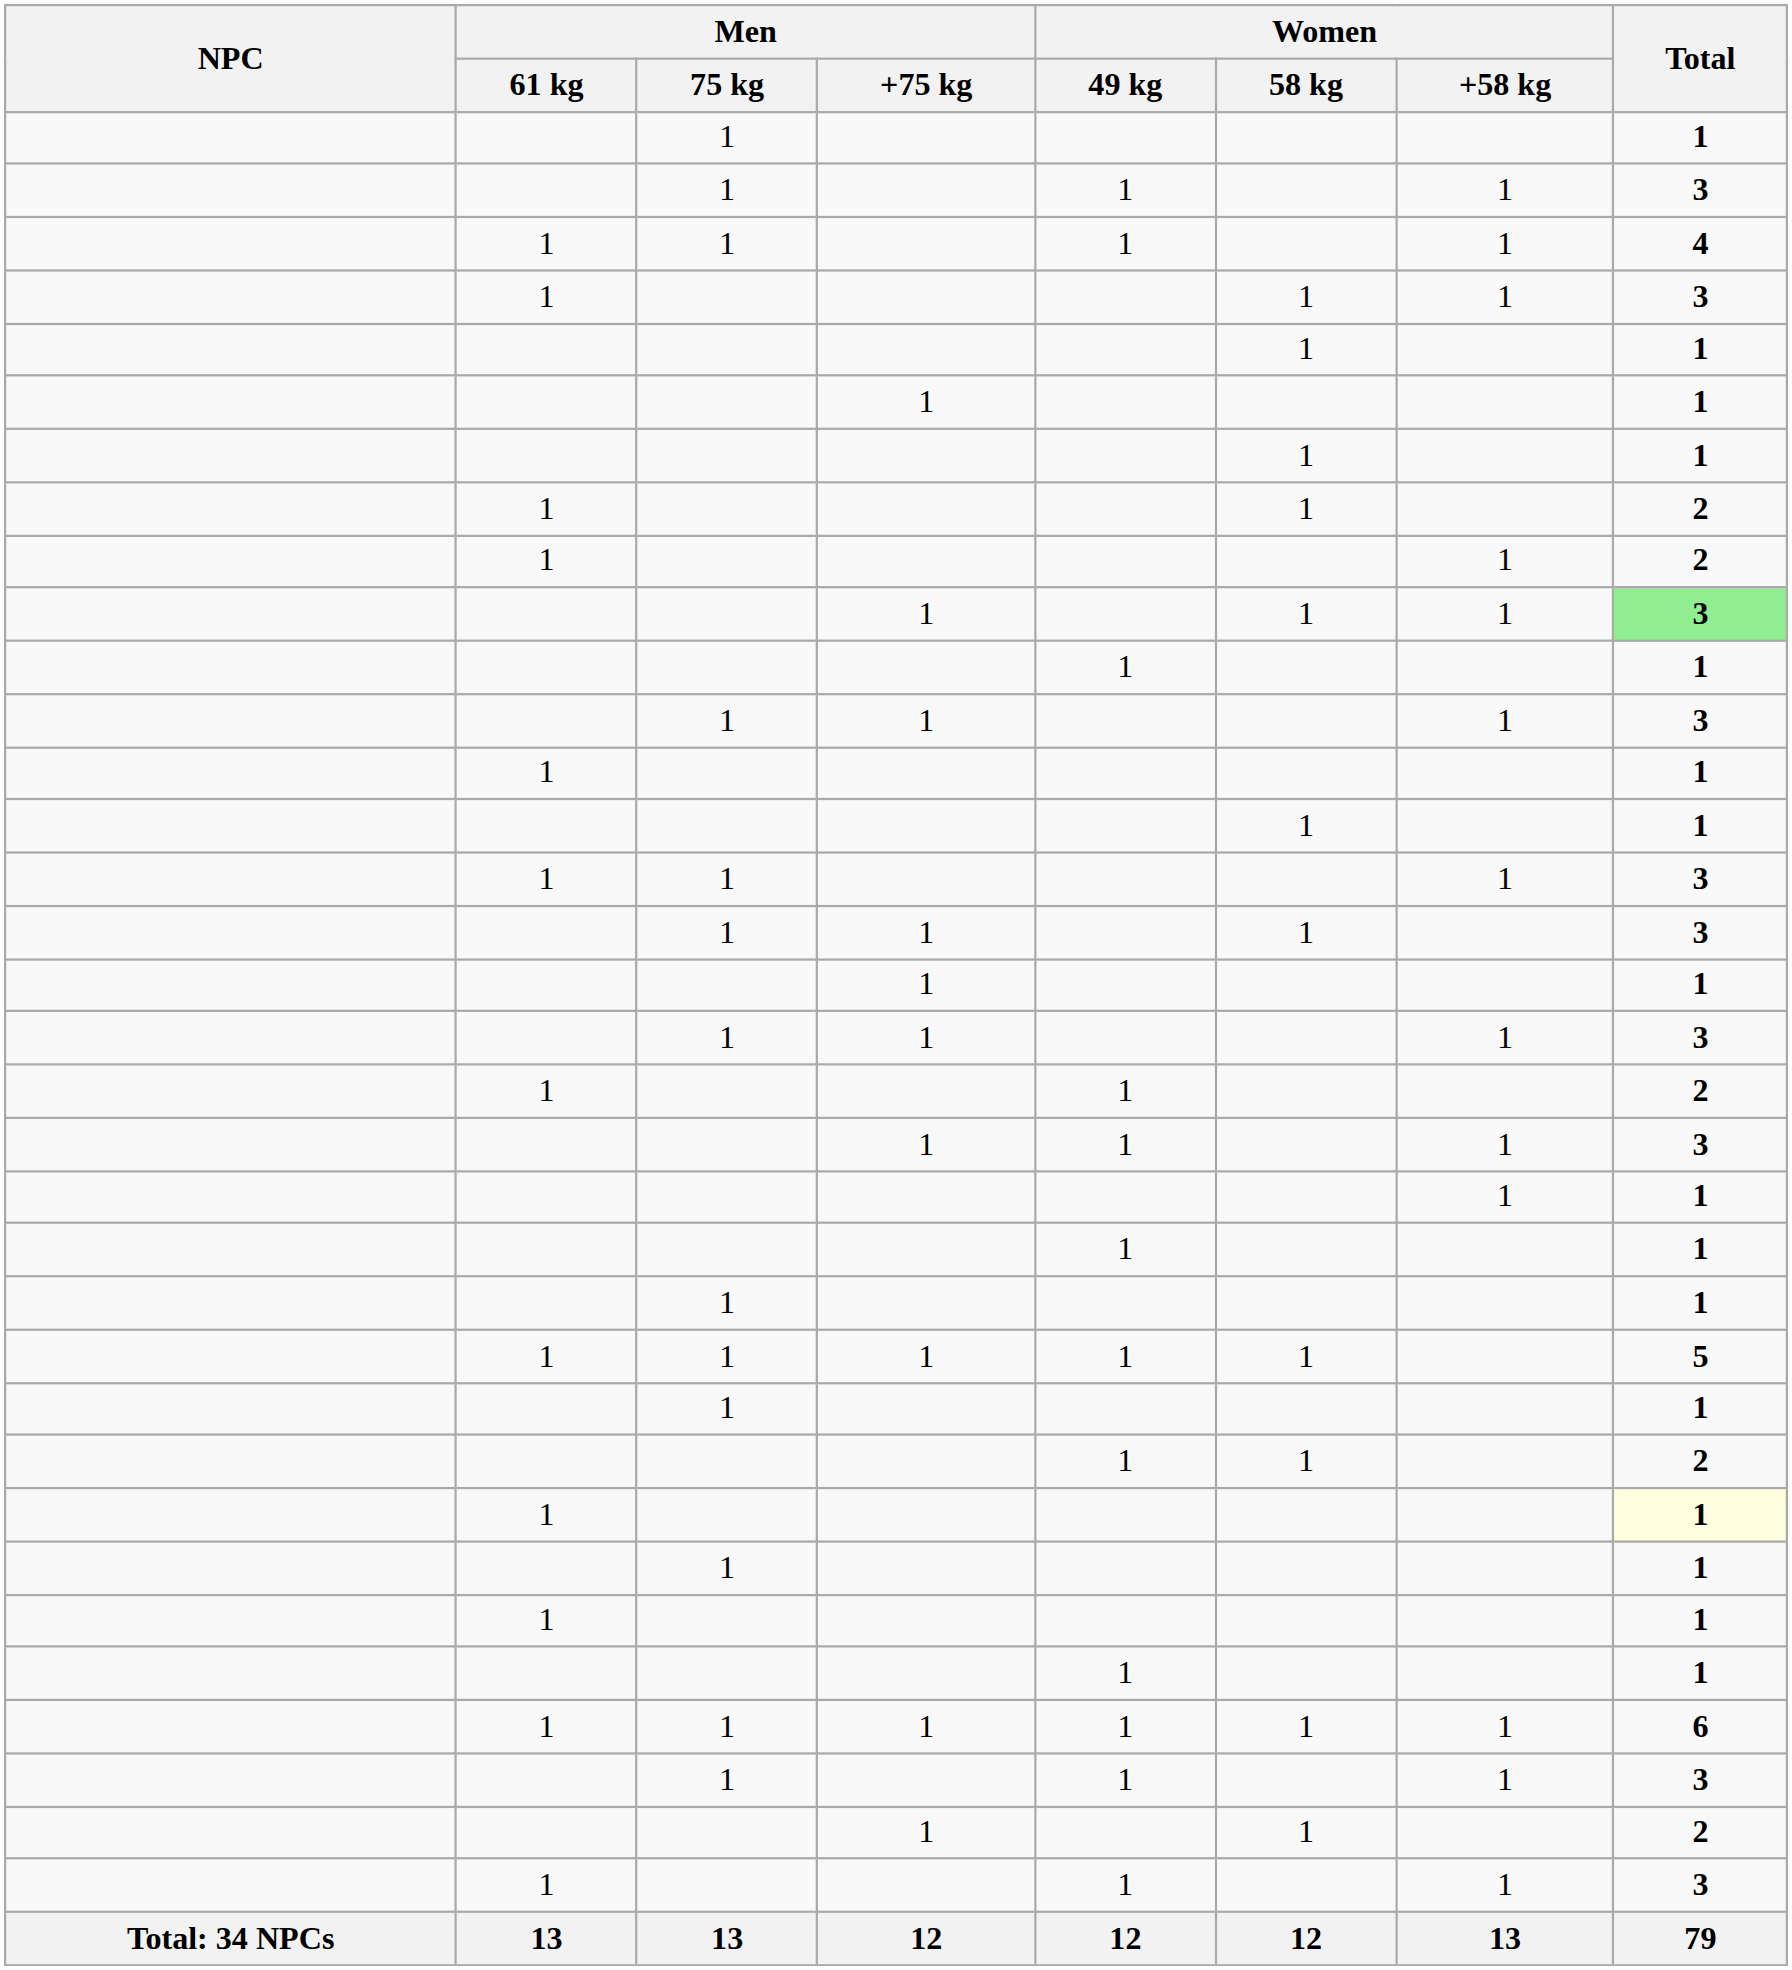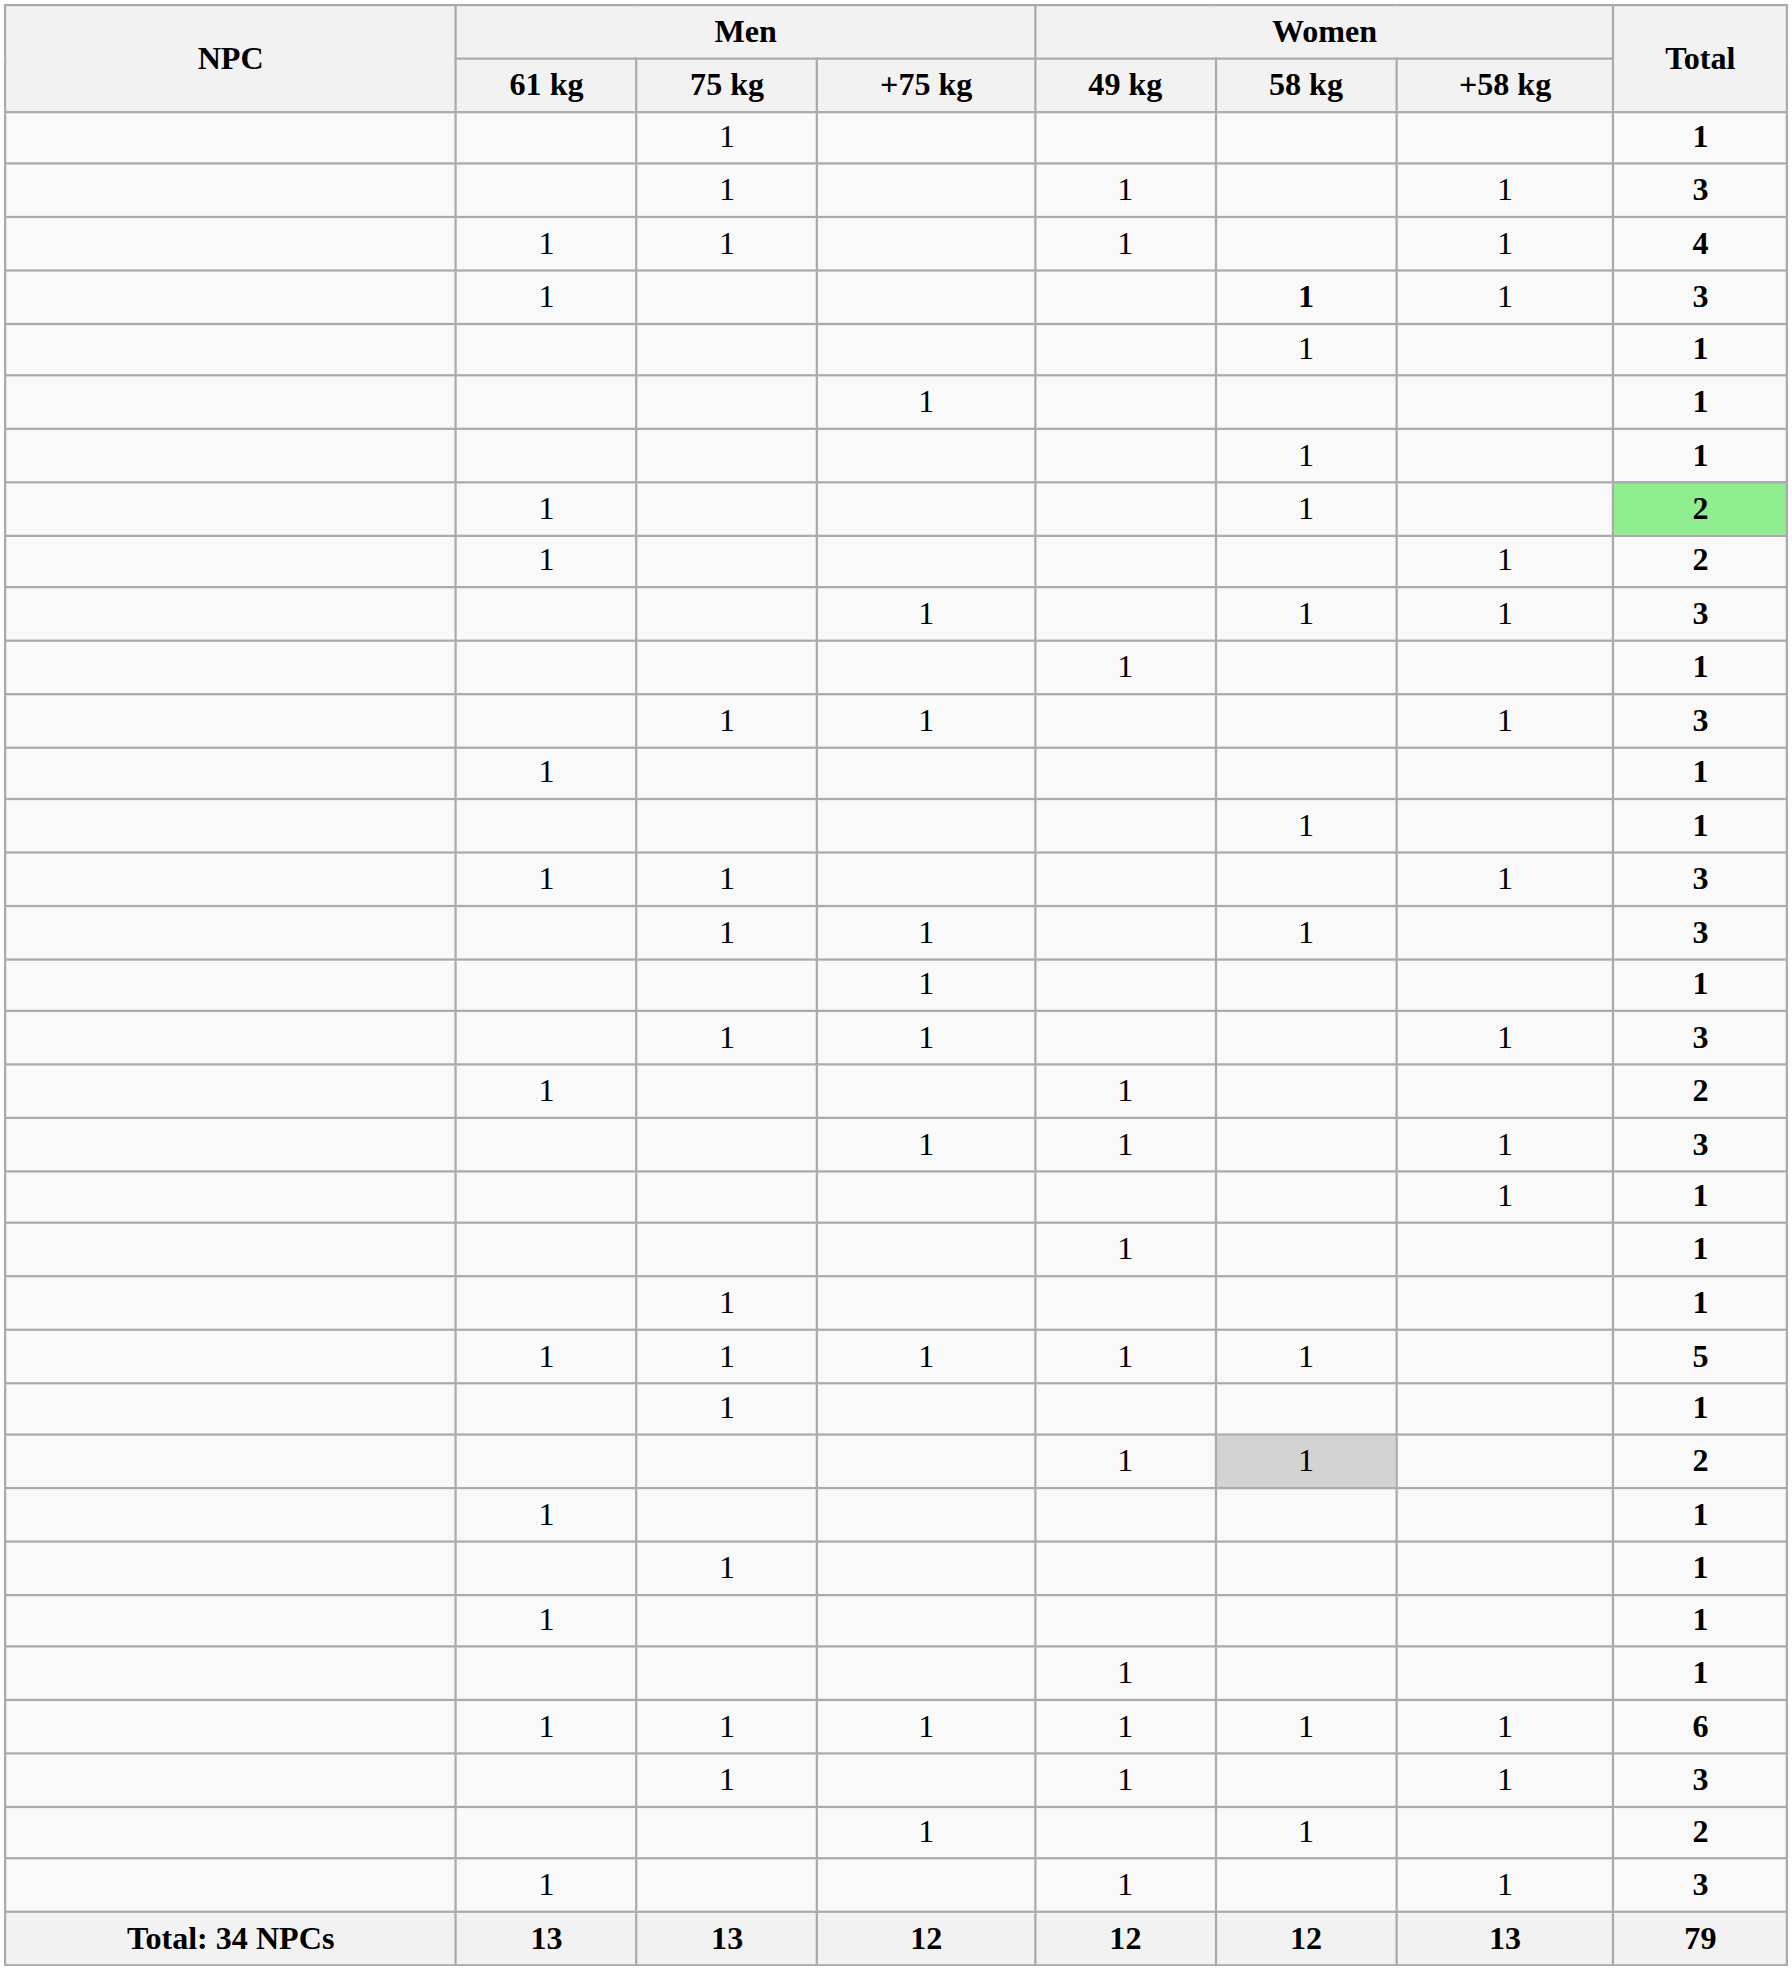(1306, 296) normal -> (1306, 296) bold
(1700, 508) no background -> (1700, 508) lightgreen background
(1700, 613) lightgreen background -> (1700, 613) no background
(1306, 1461) no background -> (1306, 1461) lightgrey background
(1700, 1514) lightyellow background -> (1700, 1514) no background
